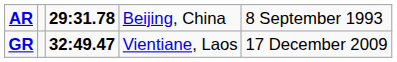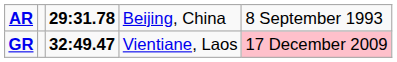(316, 44) no background -> (316, 44) pink background
